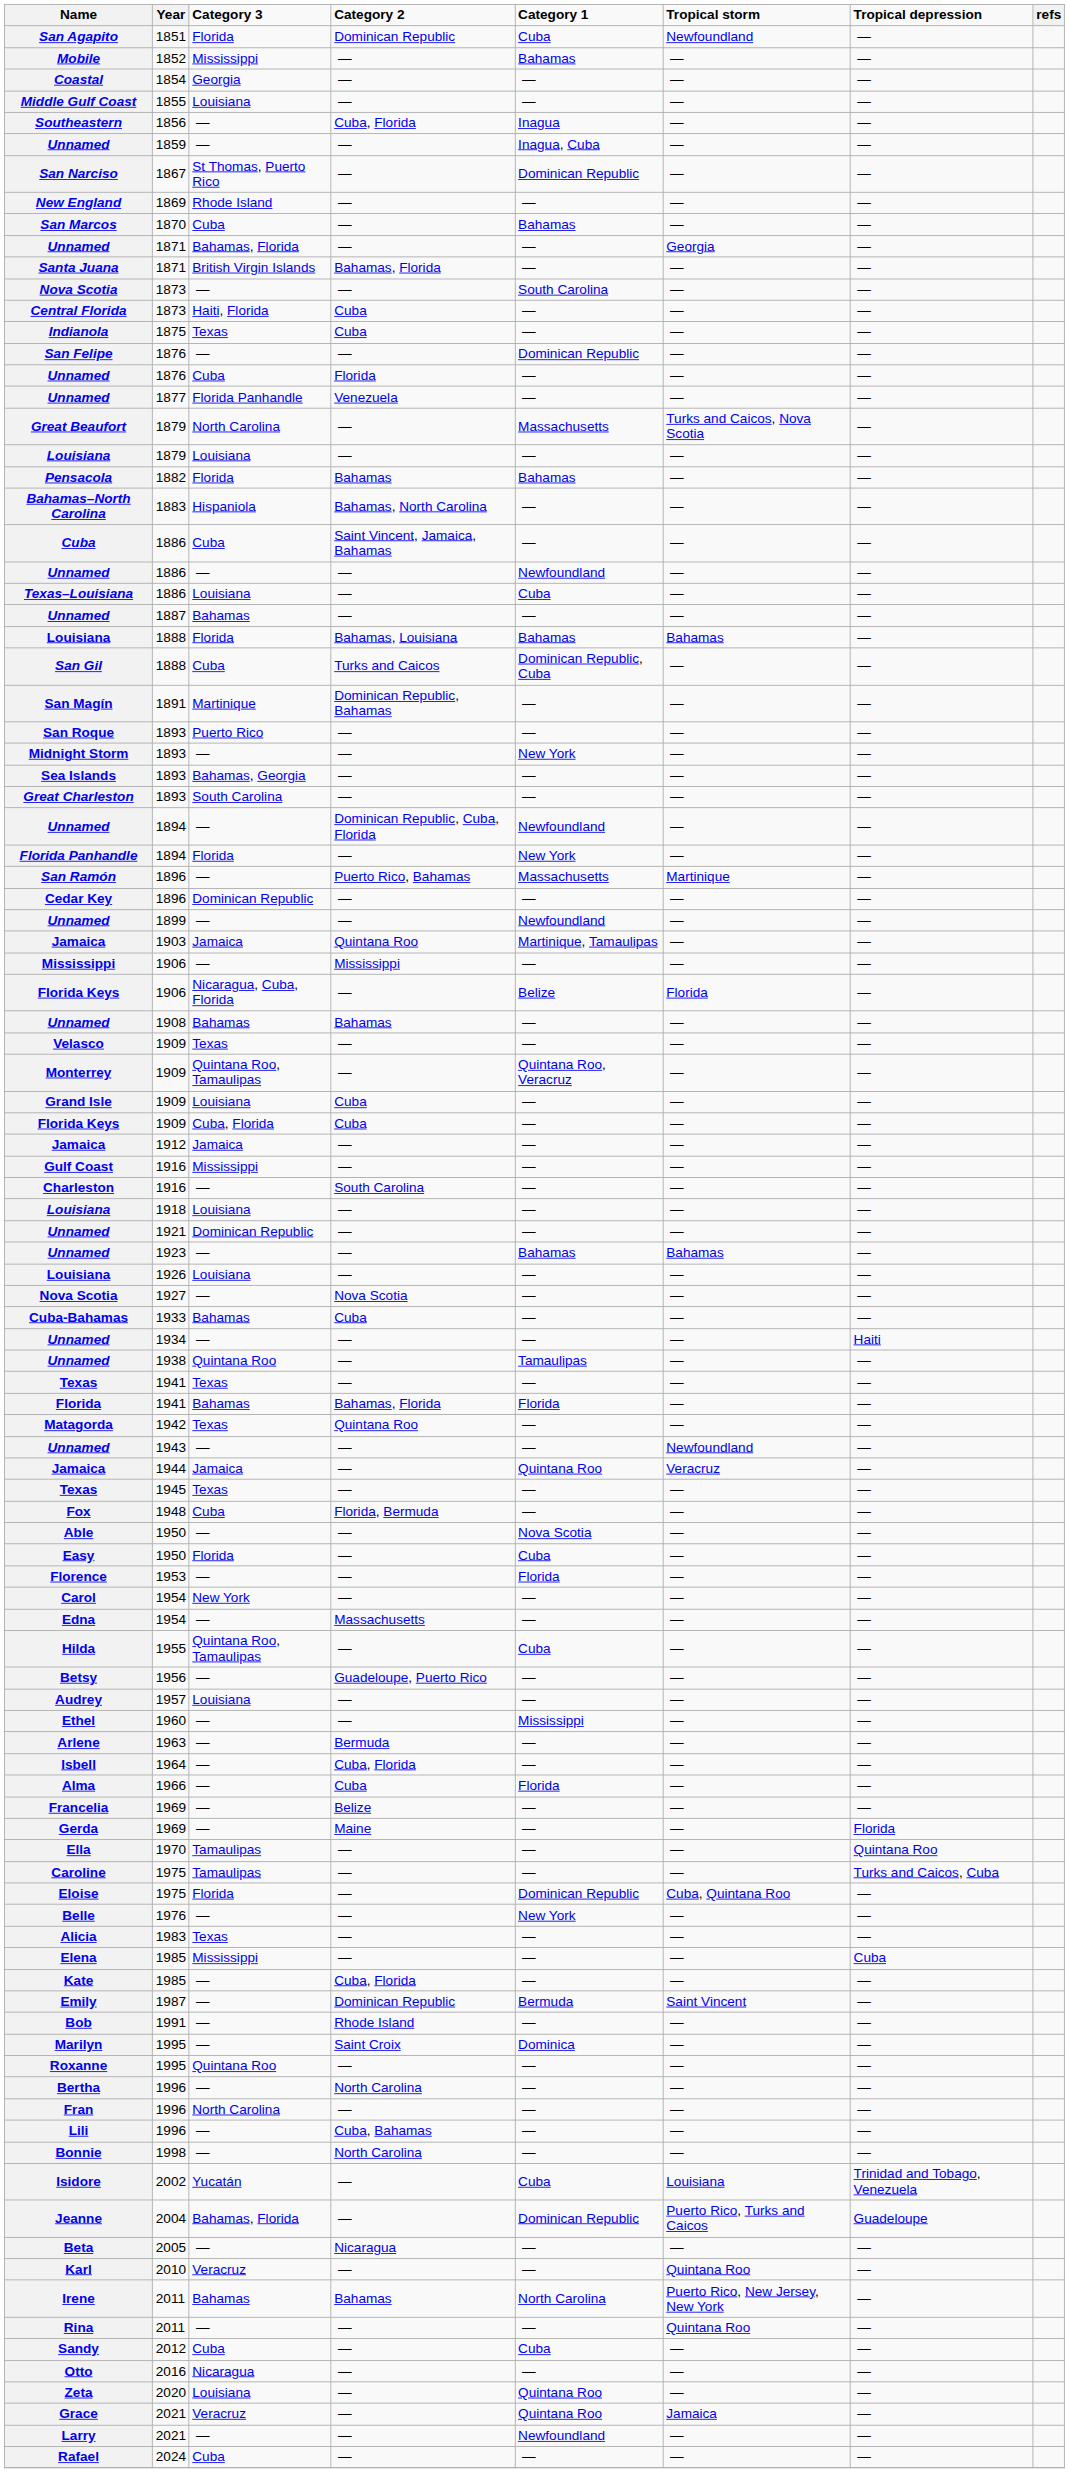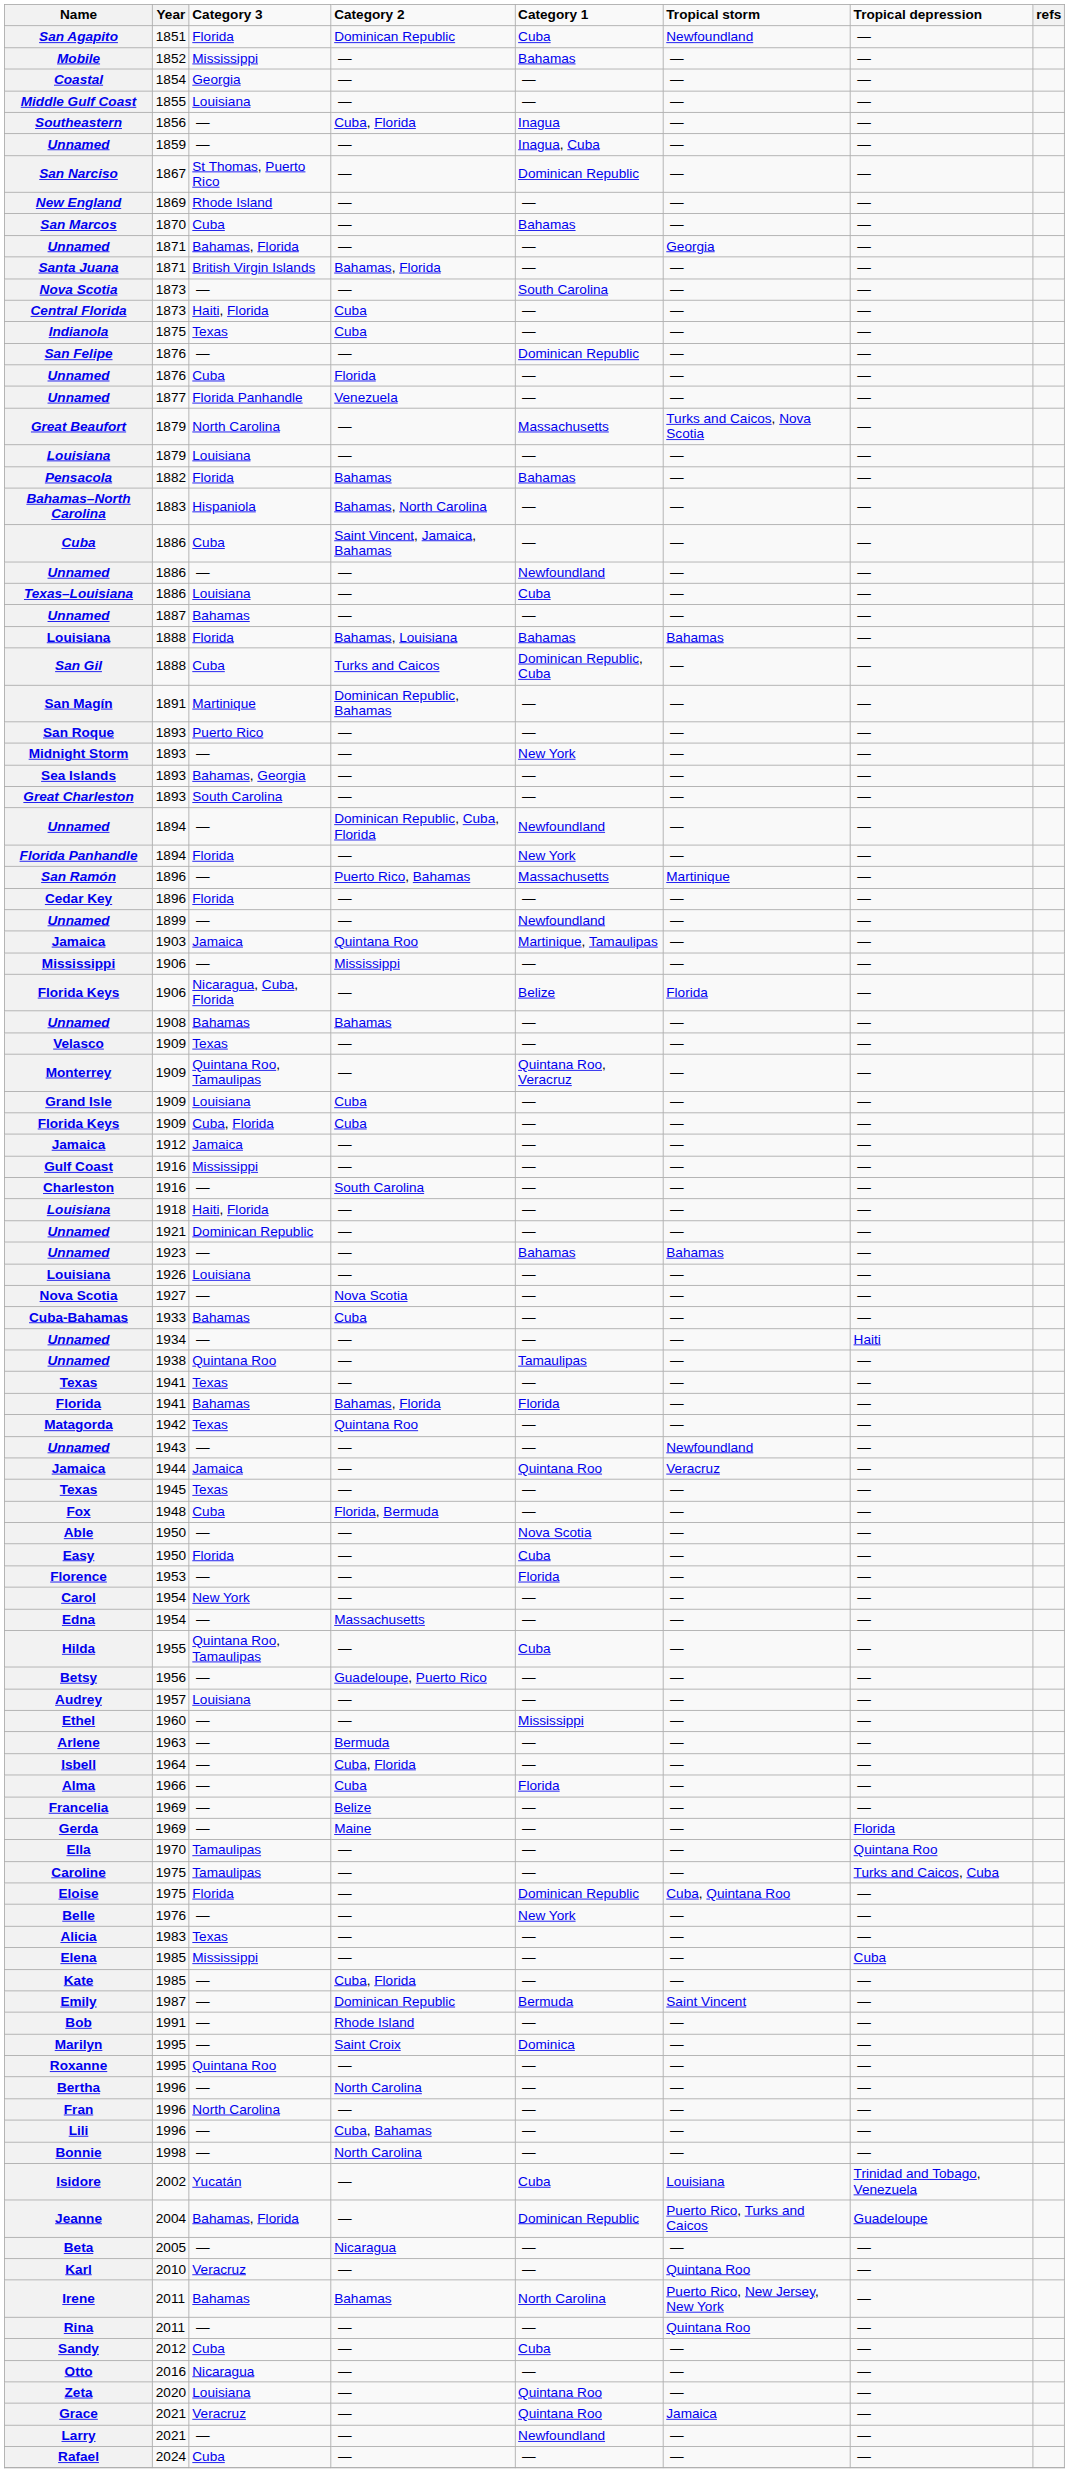(253, 898) Dominican Republic -> (213, 898) Florida
(221, 1209) Louisiana -> (230, 1209) Haiti, Florida
